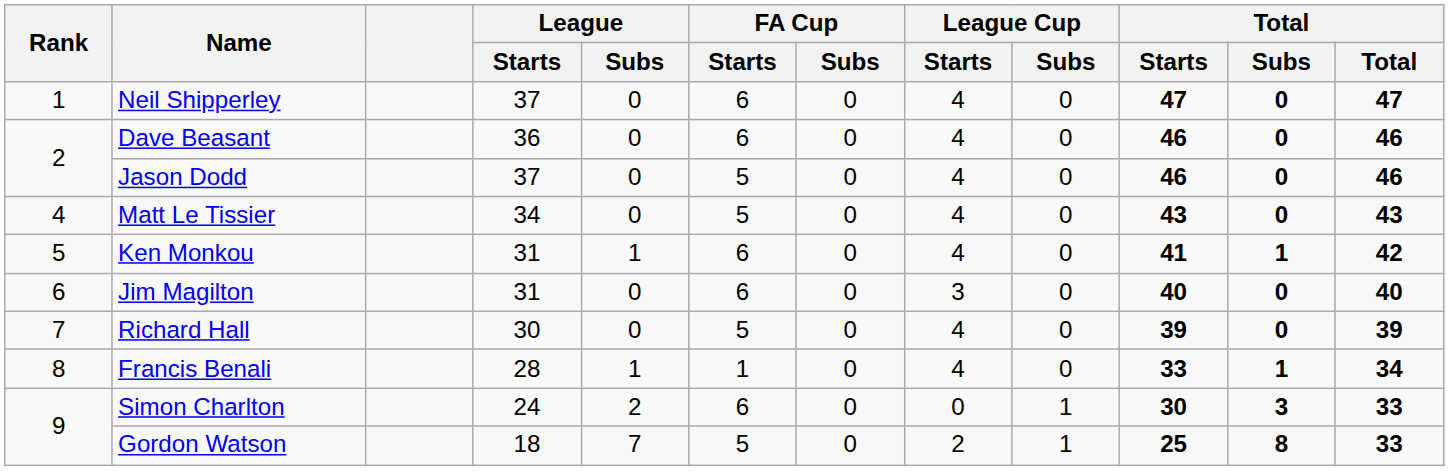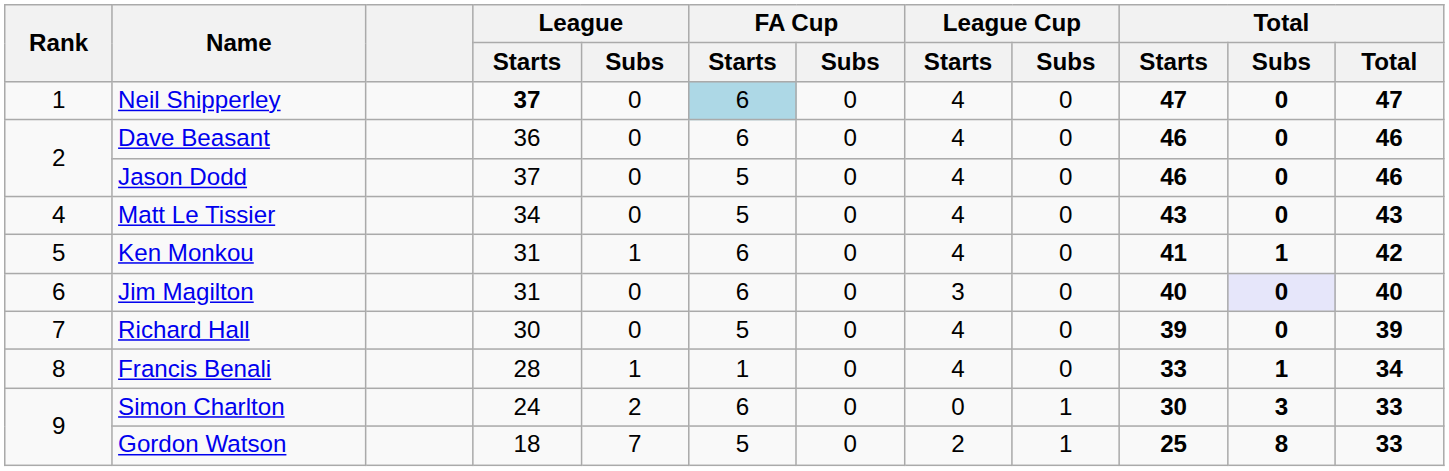(527, 100) normal -> (527, 100) bold
(742, 100) no background -> (742, 100) lightblue background
(1281, 291) no background -> (1281, 291) lavender background
